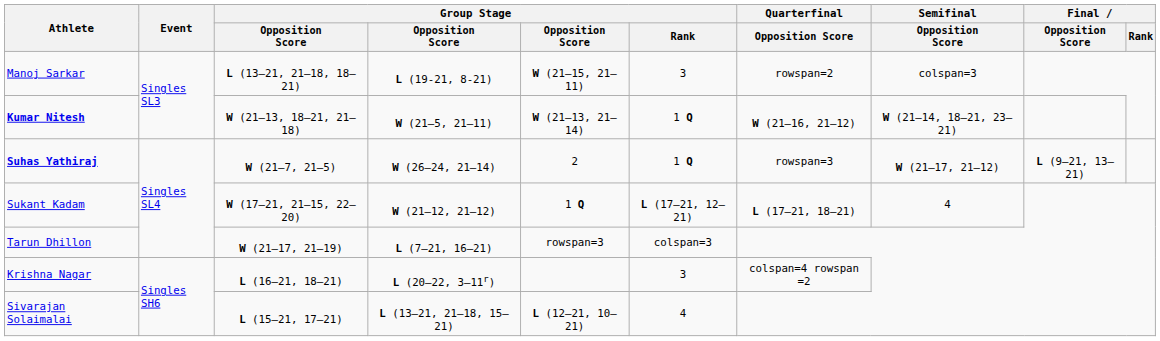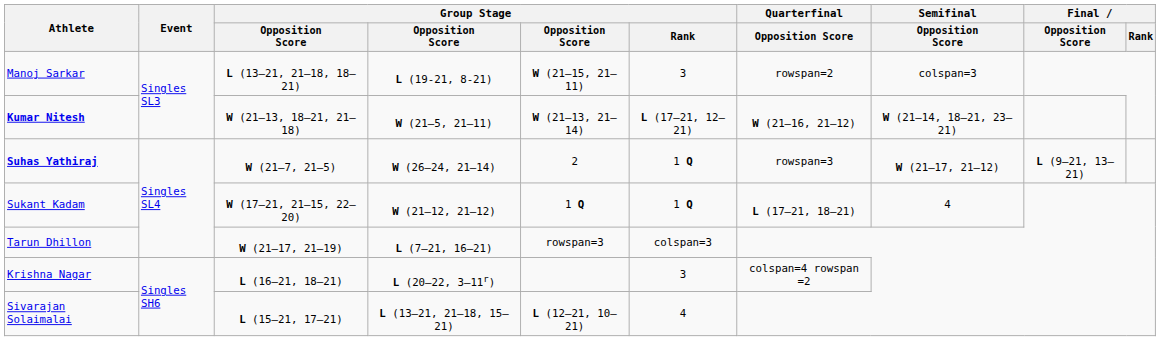(683, 117) 1 Q -> (683, 123) L (17–21, 12–21)
(683, 211) L (17–21, 12–21) -> (683, 205) 1 Q
